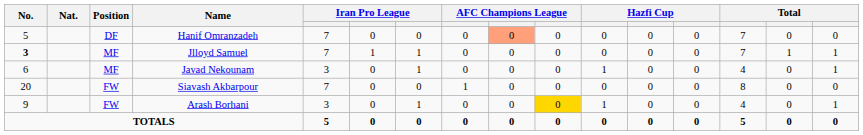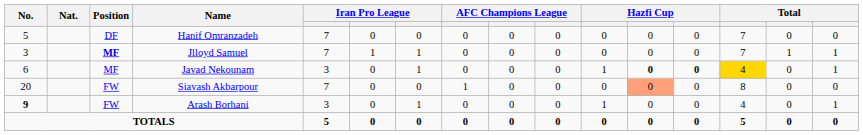(512, 35) lightsalmon background -> (512, 35) no background
(26, 52) bold -> (26, 52) normal
(111, 52) normal -> (111, 52) bold
(650, 70) normal -> (650, 70) bold
(697, 70) normal -> (697, 70) bold
(743, 70) no background -> (743, 70) gold background
(650, 87) no background -> (650, 87) lightsalmon background
(26, 104) normal -> (26, 104) bold
(558, 104) gold background -> (558, 104) no background
